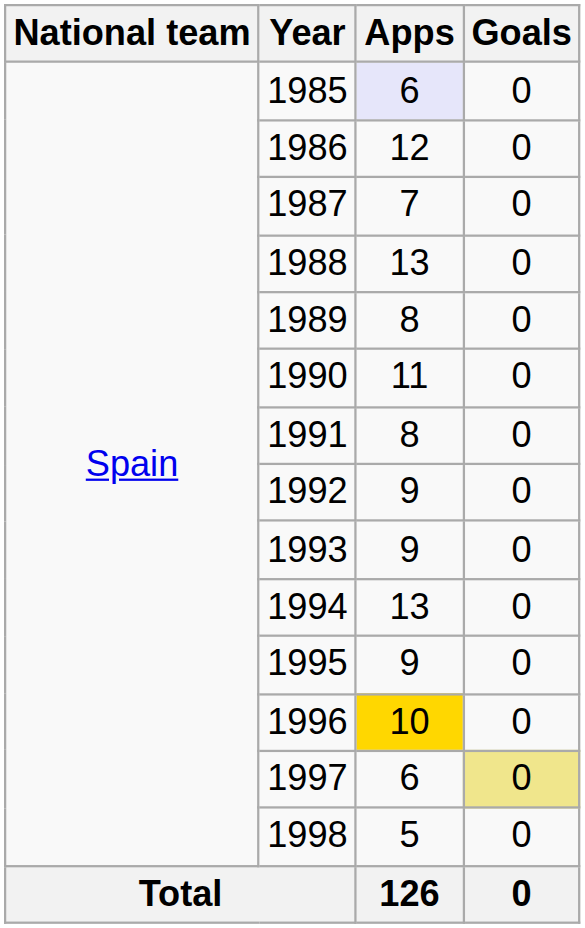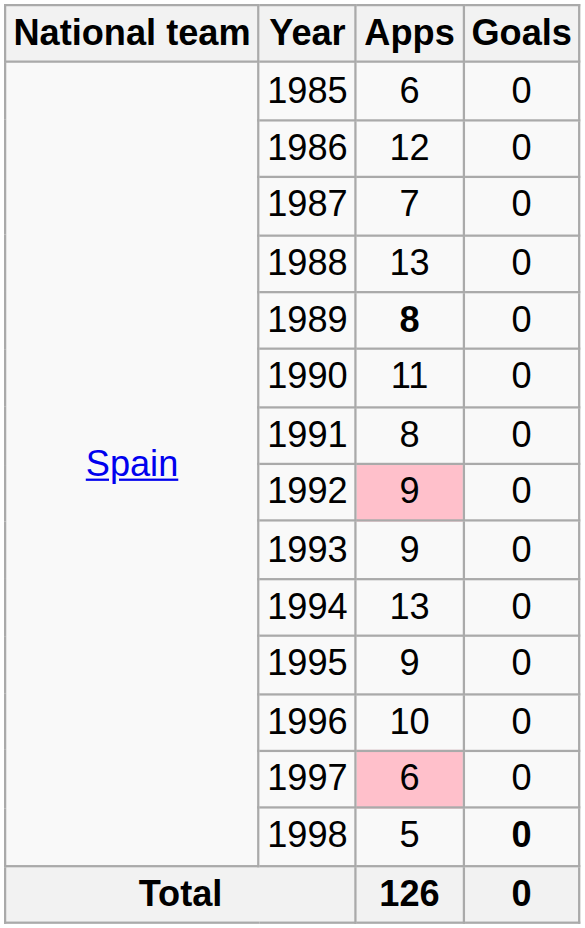(410, 90) lavender background -> (410, 90) no background
(410, 319) normal -> (410, 319) bold
(410, 491) no background -> (410, 491) pink background
(410, 721) gold background -> (410, 721) no background
(410, 778) no background -> (410, 778) pink background
(522, 778) khaki background -> (522, 778) no background
(522, 836) normal -> (522, 836) bold
